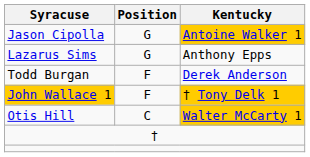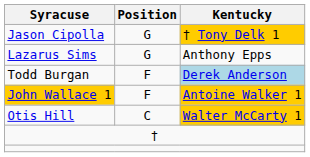(242, 35) Antoine Walker 1 -> (231, 35) † Tony Delk 1
(235, 75) no background -> (235, 75) lightblue background
(231, 95) † Tony Delk 1 -> (242, 95) Antoine Walker 1
